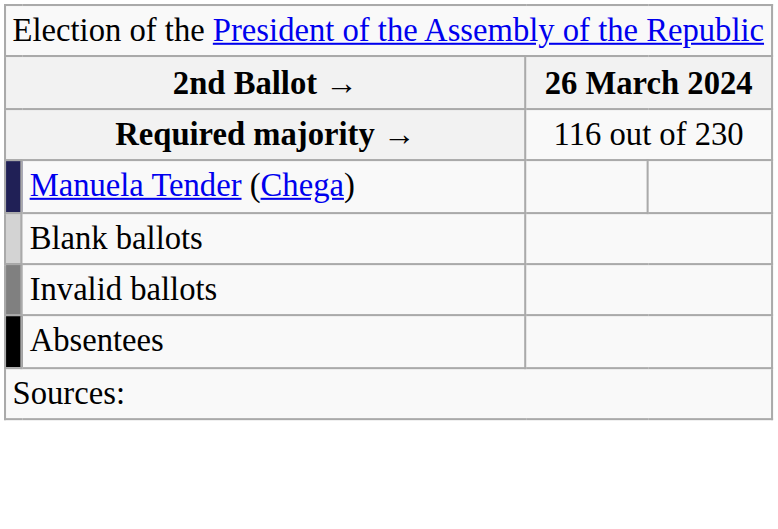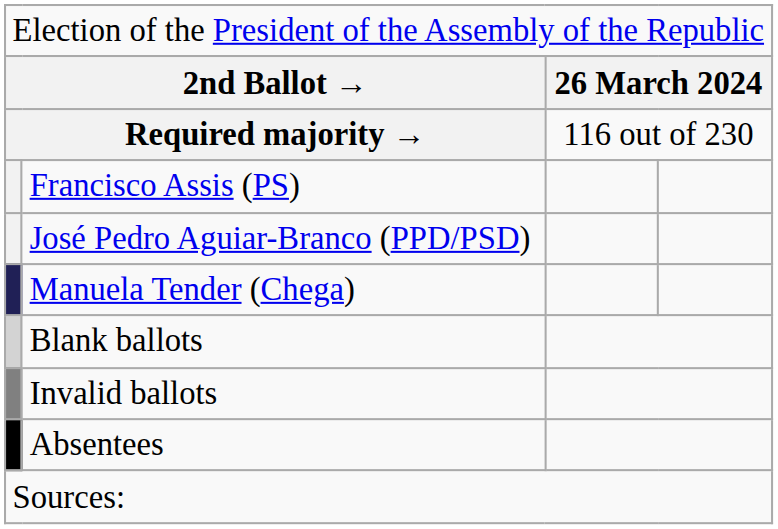+ row: (165, 185)
+ row: (280, 237)
